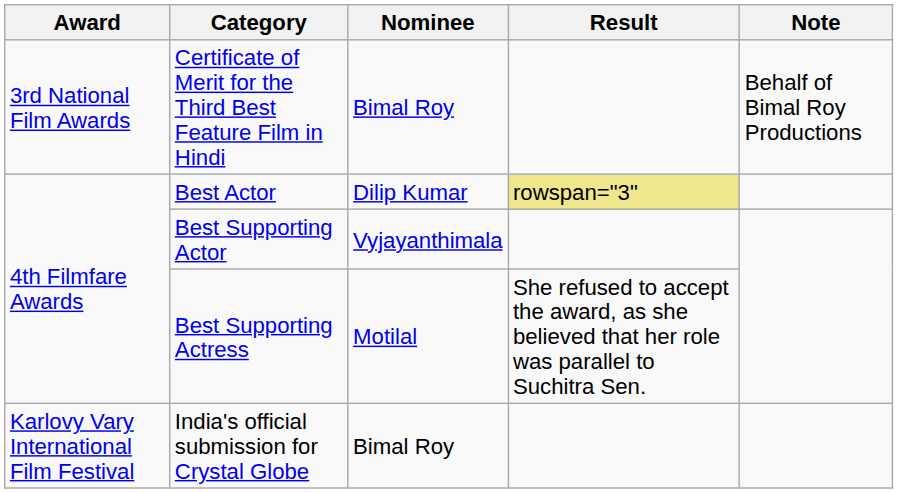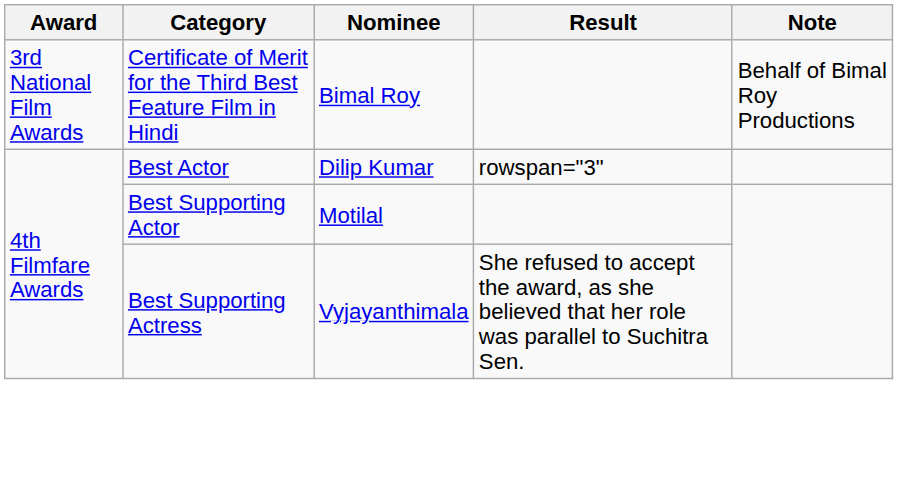(575, 192) khaki background -> (541, 167) no background
(428, 240) Vyjayanthimala -> (351, 215) Motilal
(385, 337) Motilal -> (394, 312) Vyjayanthimala
- row: (246, 446)
